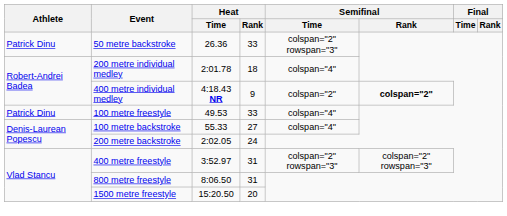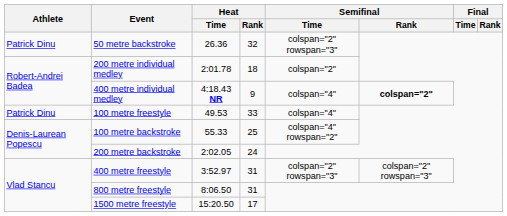(252, 45) 33 -> (252, 45) 32
(312, 69) colspan="4" -> (312, 69) colspan="2"
(312, 94) colspan="2" -> (312, 94) colspan="4"
(252, 127) 27 -> (252, 132) 25
(312, 127) colspan="4" -> (312, 132) colspan="4" rowspan="2"
(252, 195) 20 -> (252, 205) 17
